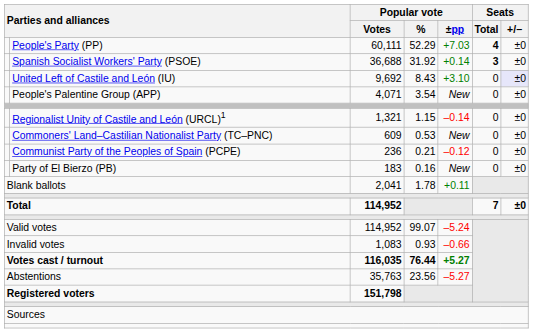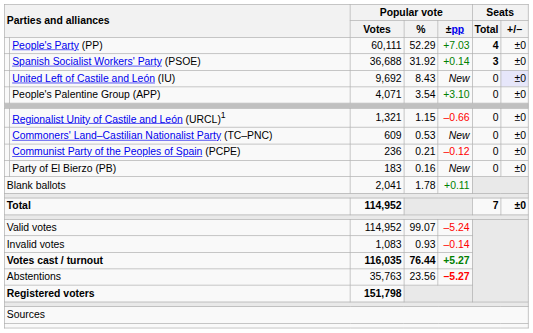(456, 78) +3.10 -> (459, 78) New
(459, 95) New -> (456, 95) +3.10
(457, 117) –0.14 -> (457, 117) –0.66
(457, 244) –0.66 -> (457, 244) –0.14
(457, 277) normal -> (457, 277) bold
